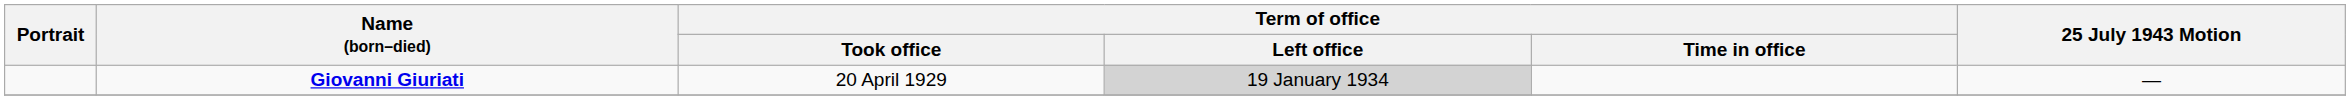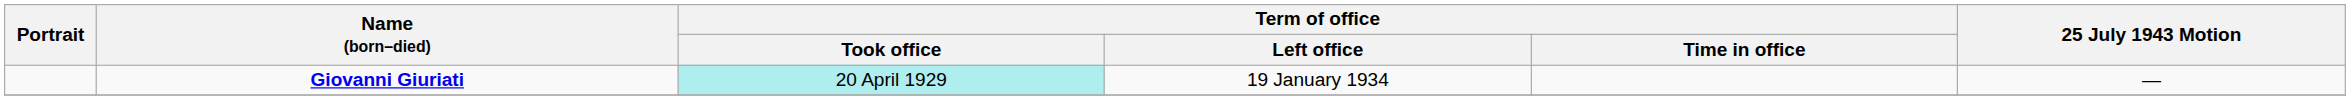(891, 79) no background -> (891, 79) paleturquoise background
(1318, 79) lightgrey background -> (1318, 79) no background
